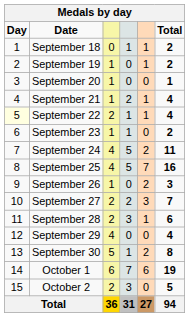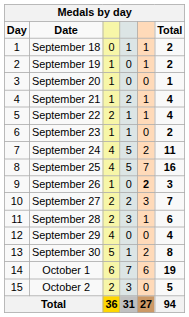(17, 116) lightyellow background -> (17, 116) no background
(146, 184) normal -> (146, 184) bold
